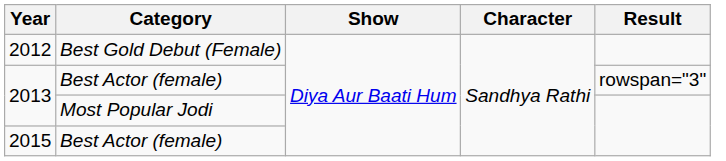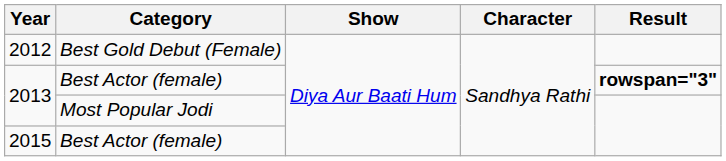(653, 79) normal -> (658, 79) bold
